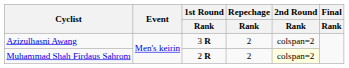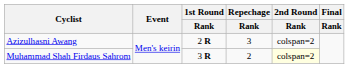(204, 41) 3 R -> (204, 41) 2 R
(249, 41) 2 -> (249, 41) 3
(204, 56) 2 R -> (204, 56) 3 R
